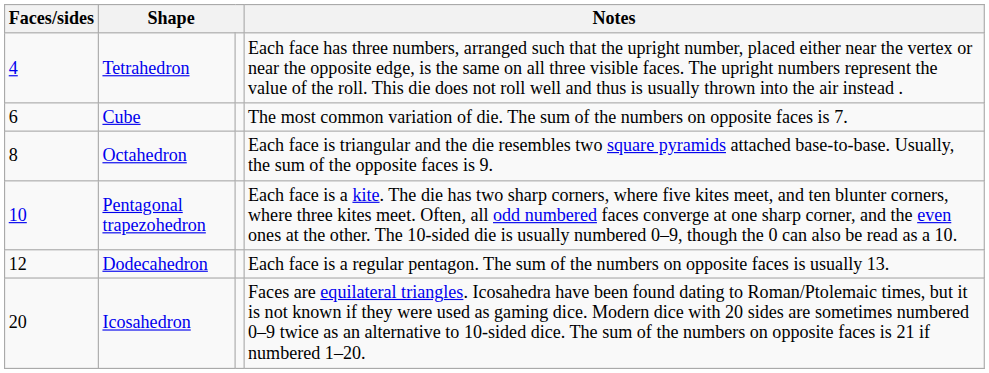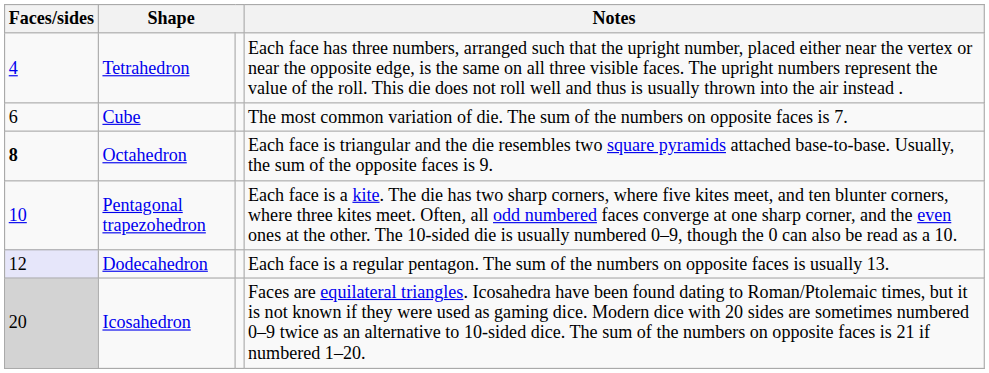(13, 155) normal -> (13, 155) bold
(18, 263) no background -> (18, 263) lavender background
(18, 323) no background -> (18, 323) lightgrey background
